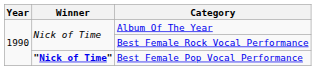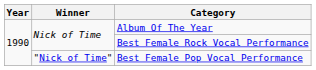(73, 58) bold -> (73, 58) normal
